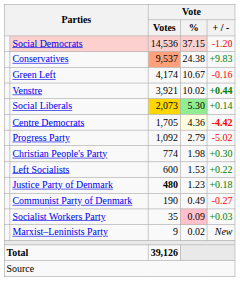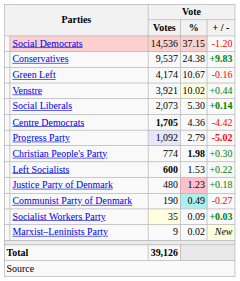(167, 59) lightsalmon background -> (167, 59) no background
(221, 59) normal -> (221, 59) bold
(194, 91) no background -> (194, 91) lightyellow background
(221, 91) bold -> (221, 91) normal
(167, 106) gold background -> (167, 106) no background
(196, 106) lightgreen background -> (196, 106) no background
(221, 106) normal -> (221, 106) bold
(167, 122) normal -> (167, 122) bold
(196, 122) lightyellow background -> (196, 122) no background
(222, 122) bold -> (222, 122) normal
(167, 138) no background -> (167, 138) lavender background
(222, 138) normal -> (222, 138) bold
(196, 153) normal -> (196, 153) bold
(171, 169) normal -> (171, 169) bold
(171, 185) bold -> (171, 185) normal
(196, 185) no background -> (196, 185) pink background
(196, 201) no background -> (196, 201) paleturquoise background
(173, 216) no background -> (173, 216) lightyellow background
(196, 216) pink background -> (196, 216) no background
(221, 216) normal -> (221, 216) bold
(224, 232) no background -> (224, 232) lightyellow background
